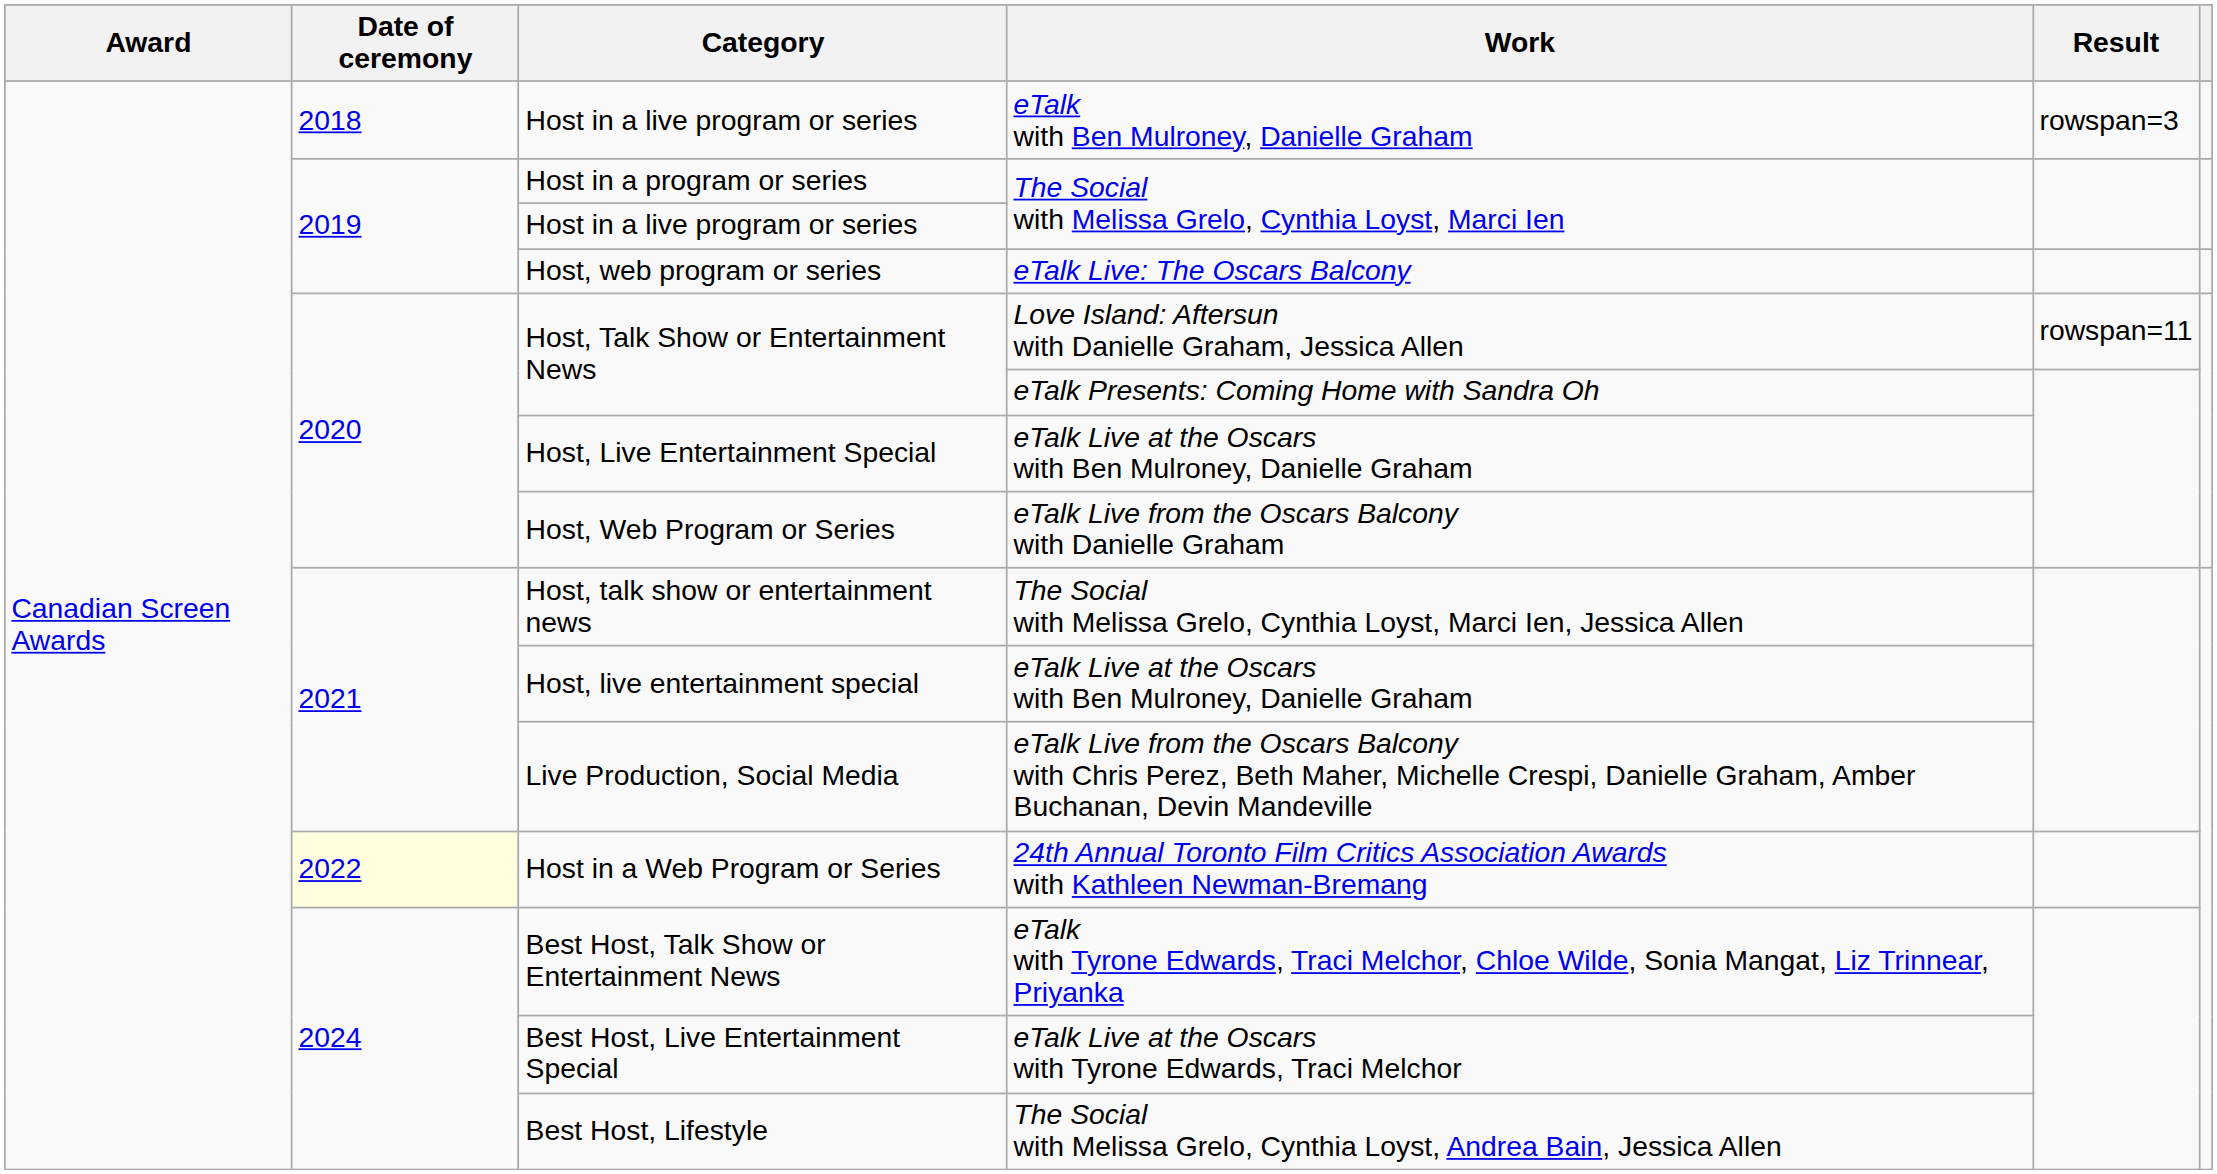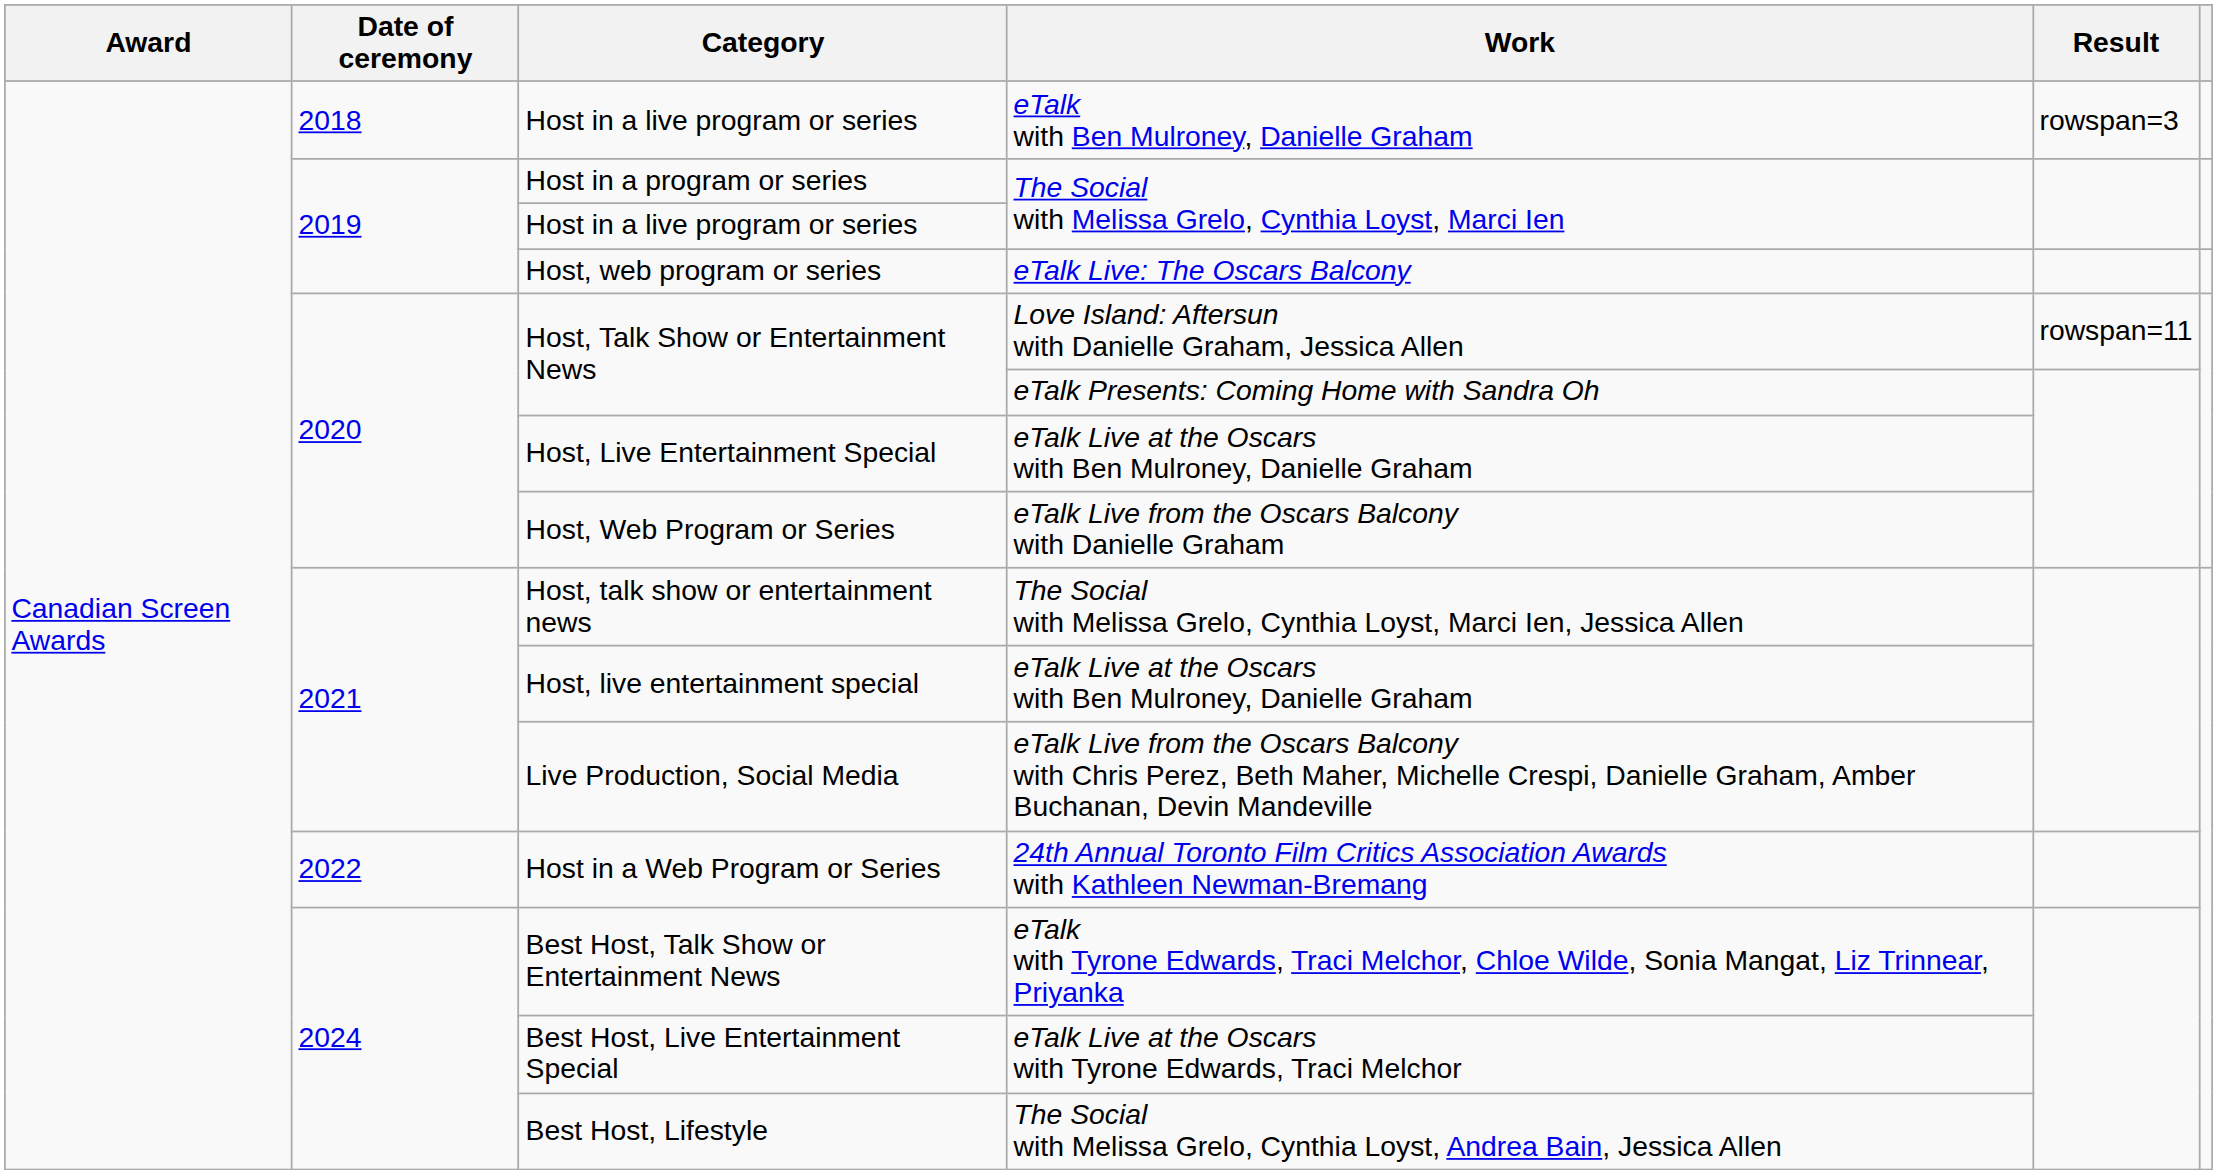(330, 868) lightyellow background -> (330, 868) no background
